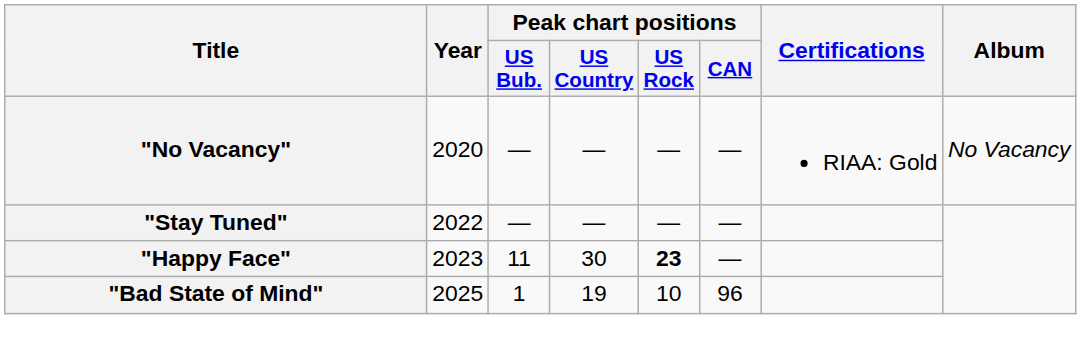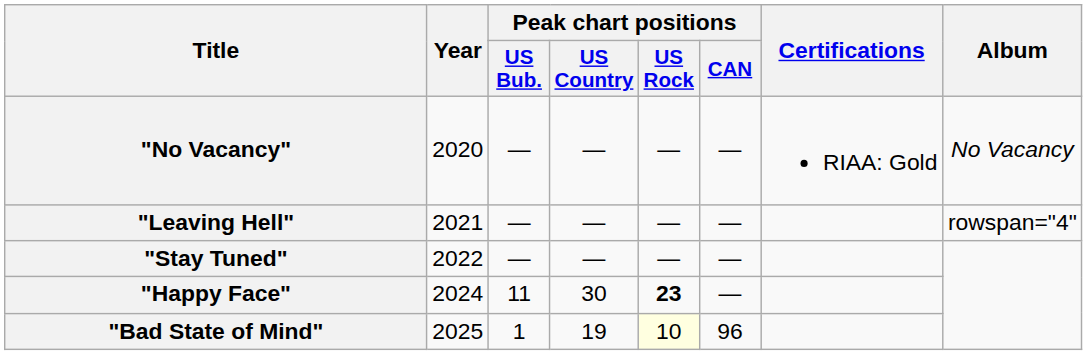+ row: (216, 222)
(458, 258) 2023 -> (458, 294) 2024
(669, 294) no background -> (669, 330) lightyellow background
